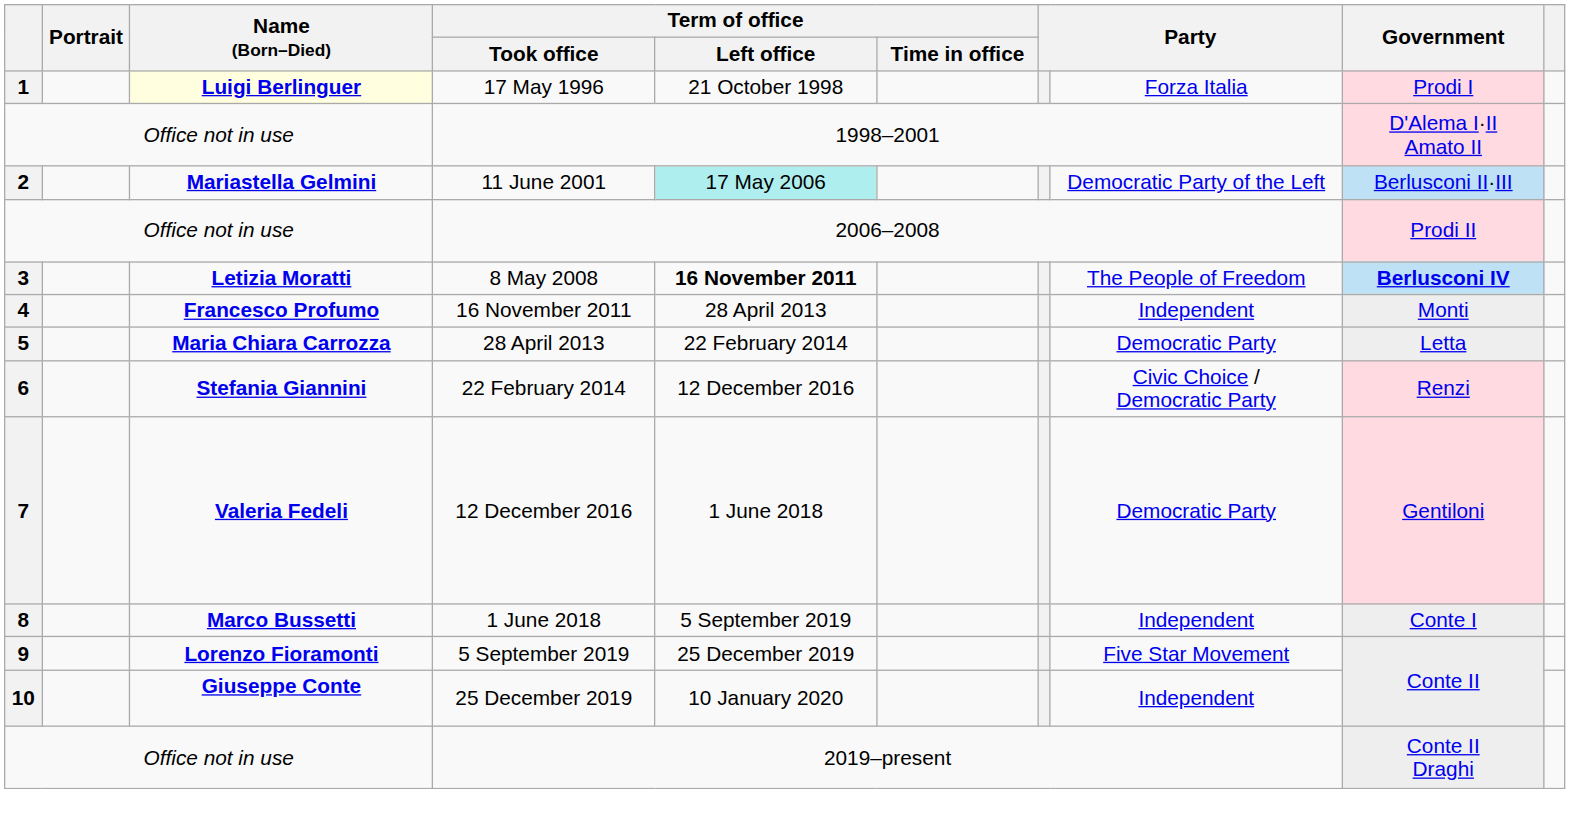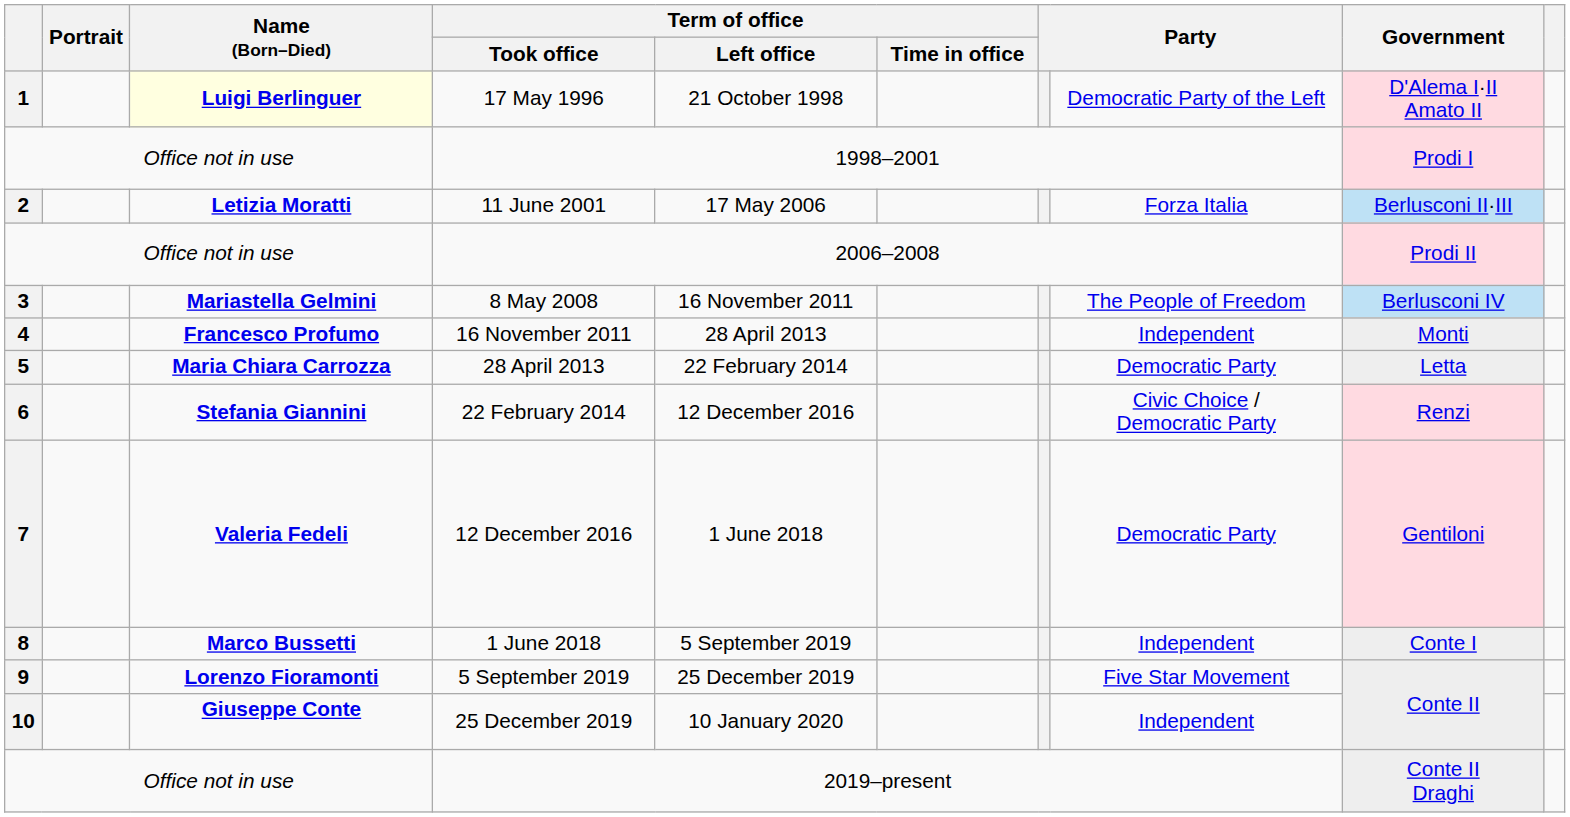(1196, 86) Forza Italia -> (1196, 98) Democratic Party of the Left
(1443, 86) Prodi I -> (1443, 98) D'Alema I·II Amato II
(1443, 134) D'Alema I·II Amato II -> (1443, 158) Prodi I
(281, 182) Mariastella Gelmini -> (281, 205) Letizia Moratti
(766, 182) paleturquoise background -> (766, 205) no background
(1196, 182) Democratic Party of the Left -> (1196, 205) Forza Italia
(281, 277) Letizia Moratti -> (281, 301) Mariastella Gelmini
(766, 277) bold -> (766, 301) normal
(1443, 277) bold -> (1443, 301) normal
